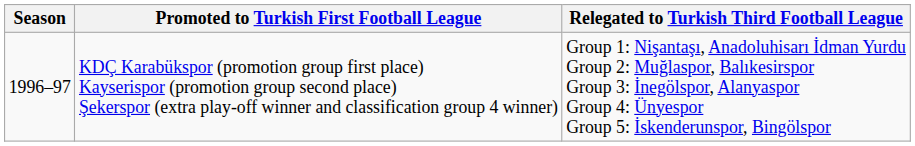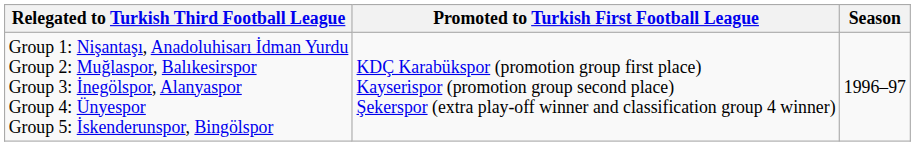columns swapped: (40, 18) <-> (736, 18)
